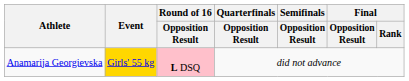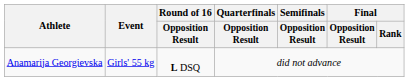(131, 62) gold background -> (131, 62) no background
(185, 68) pink background -> (185, 68) no background
